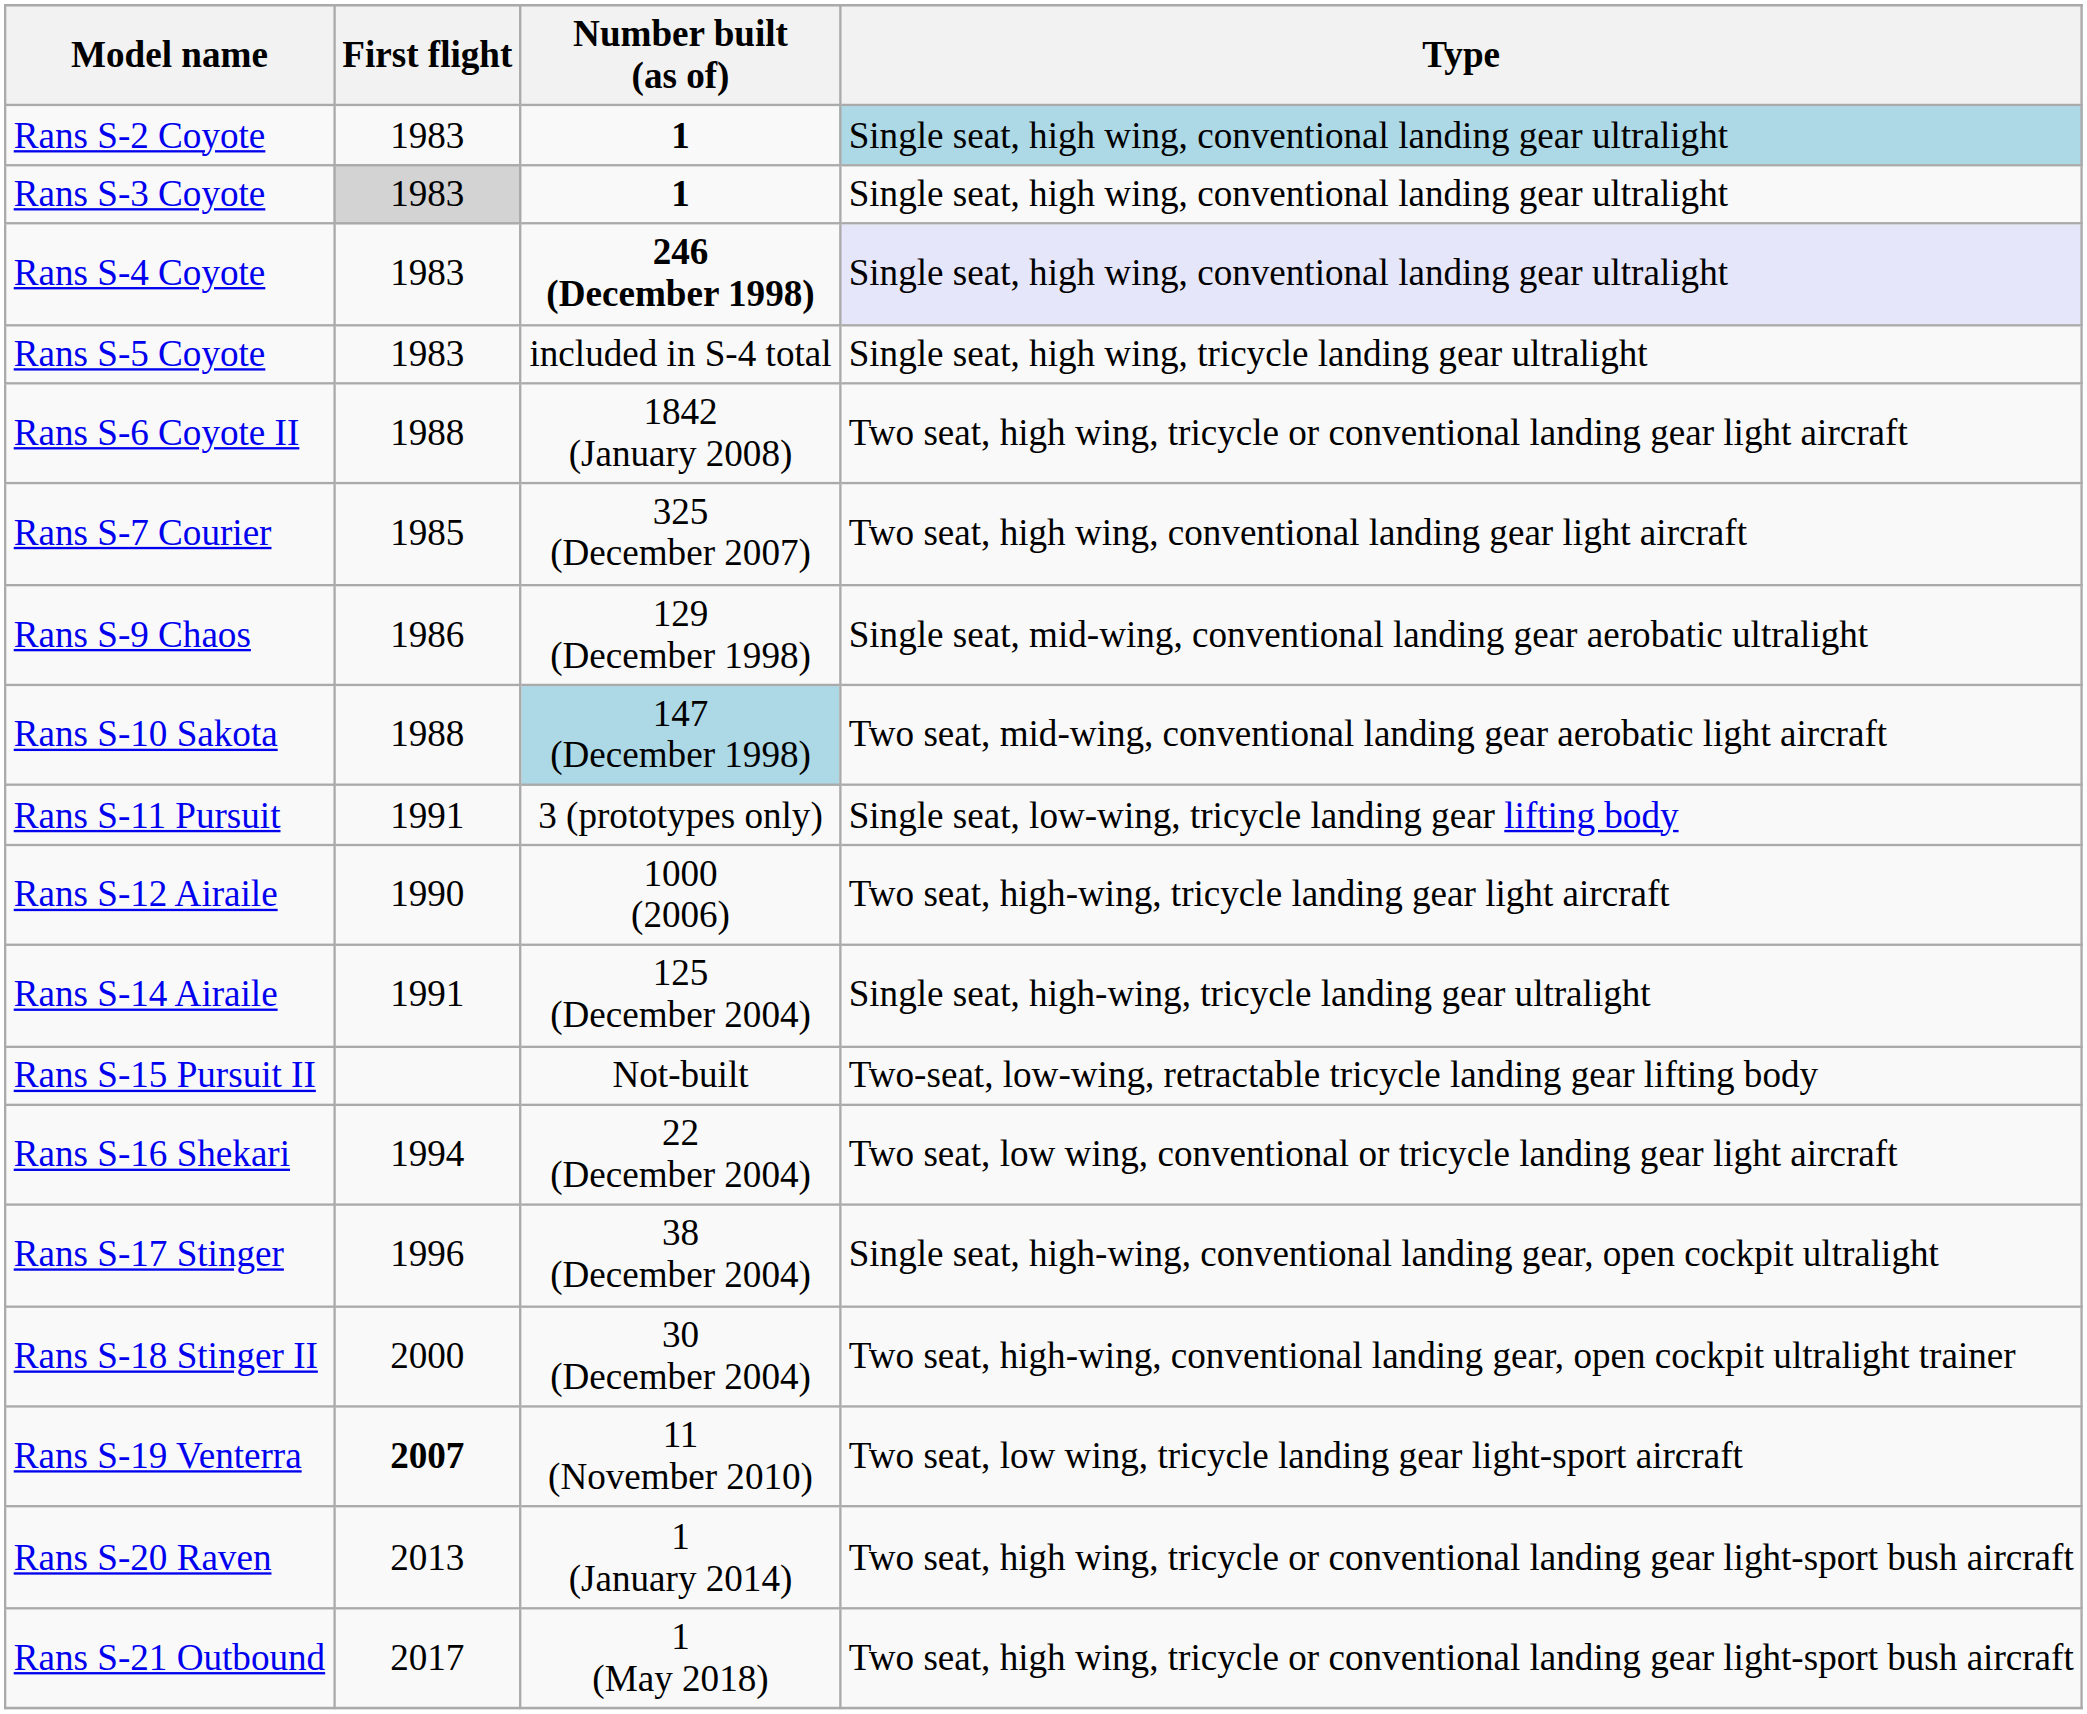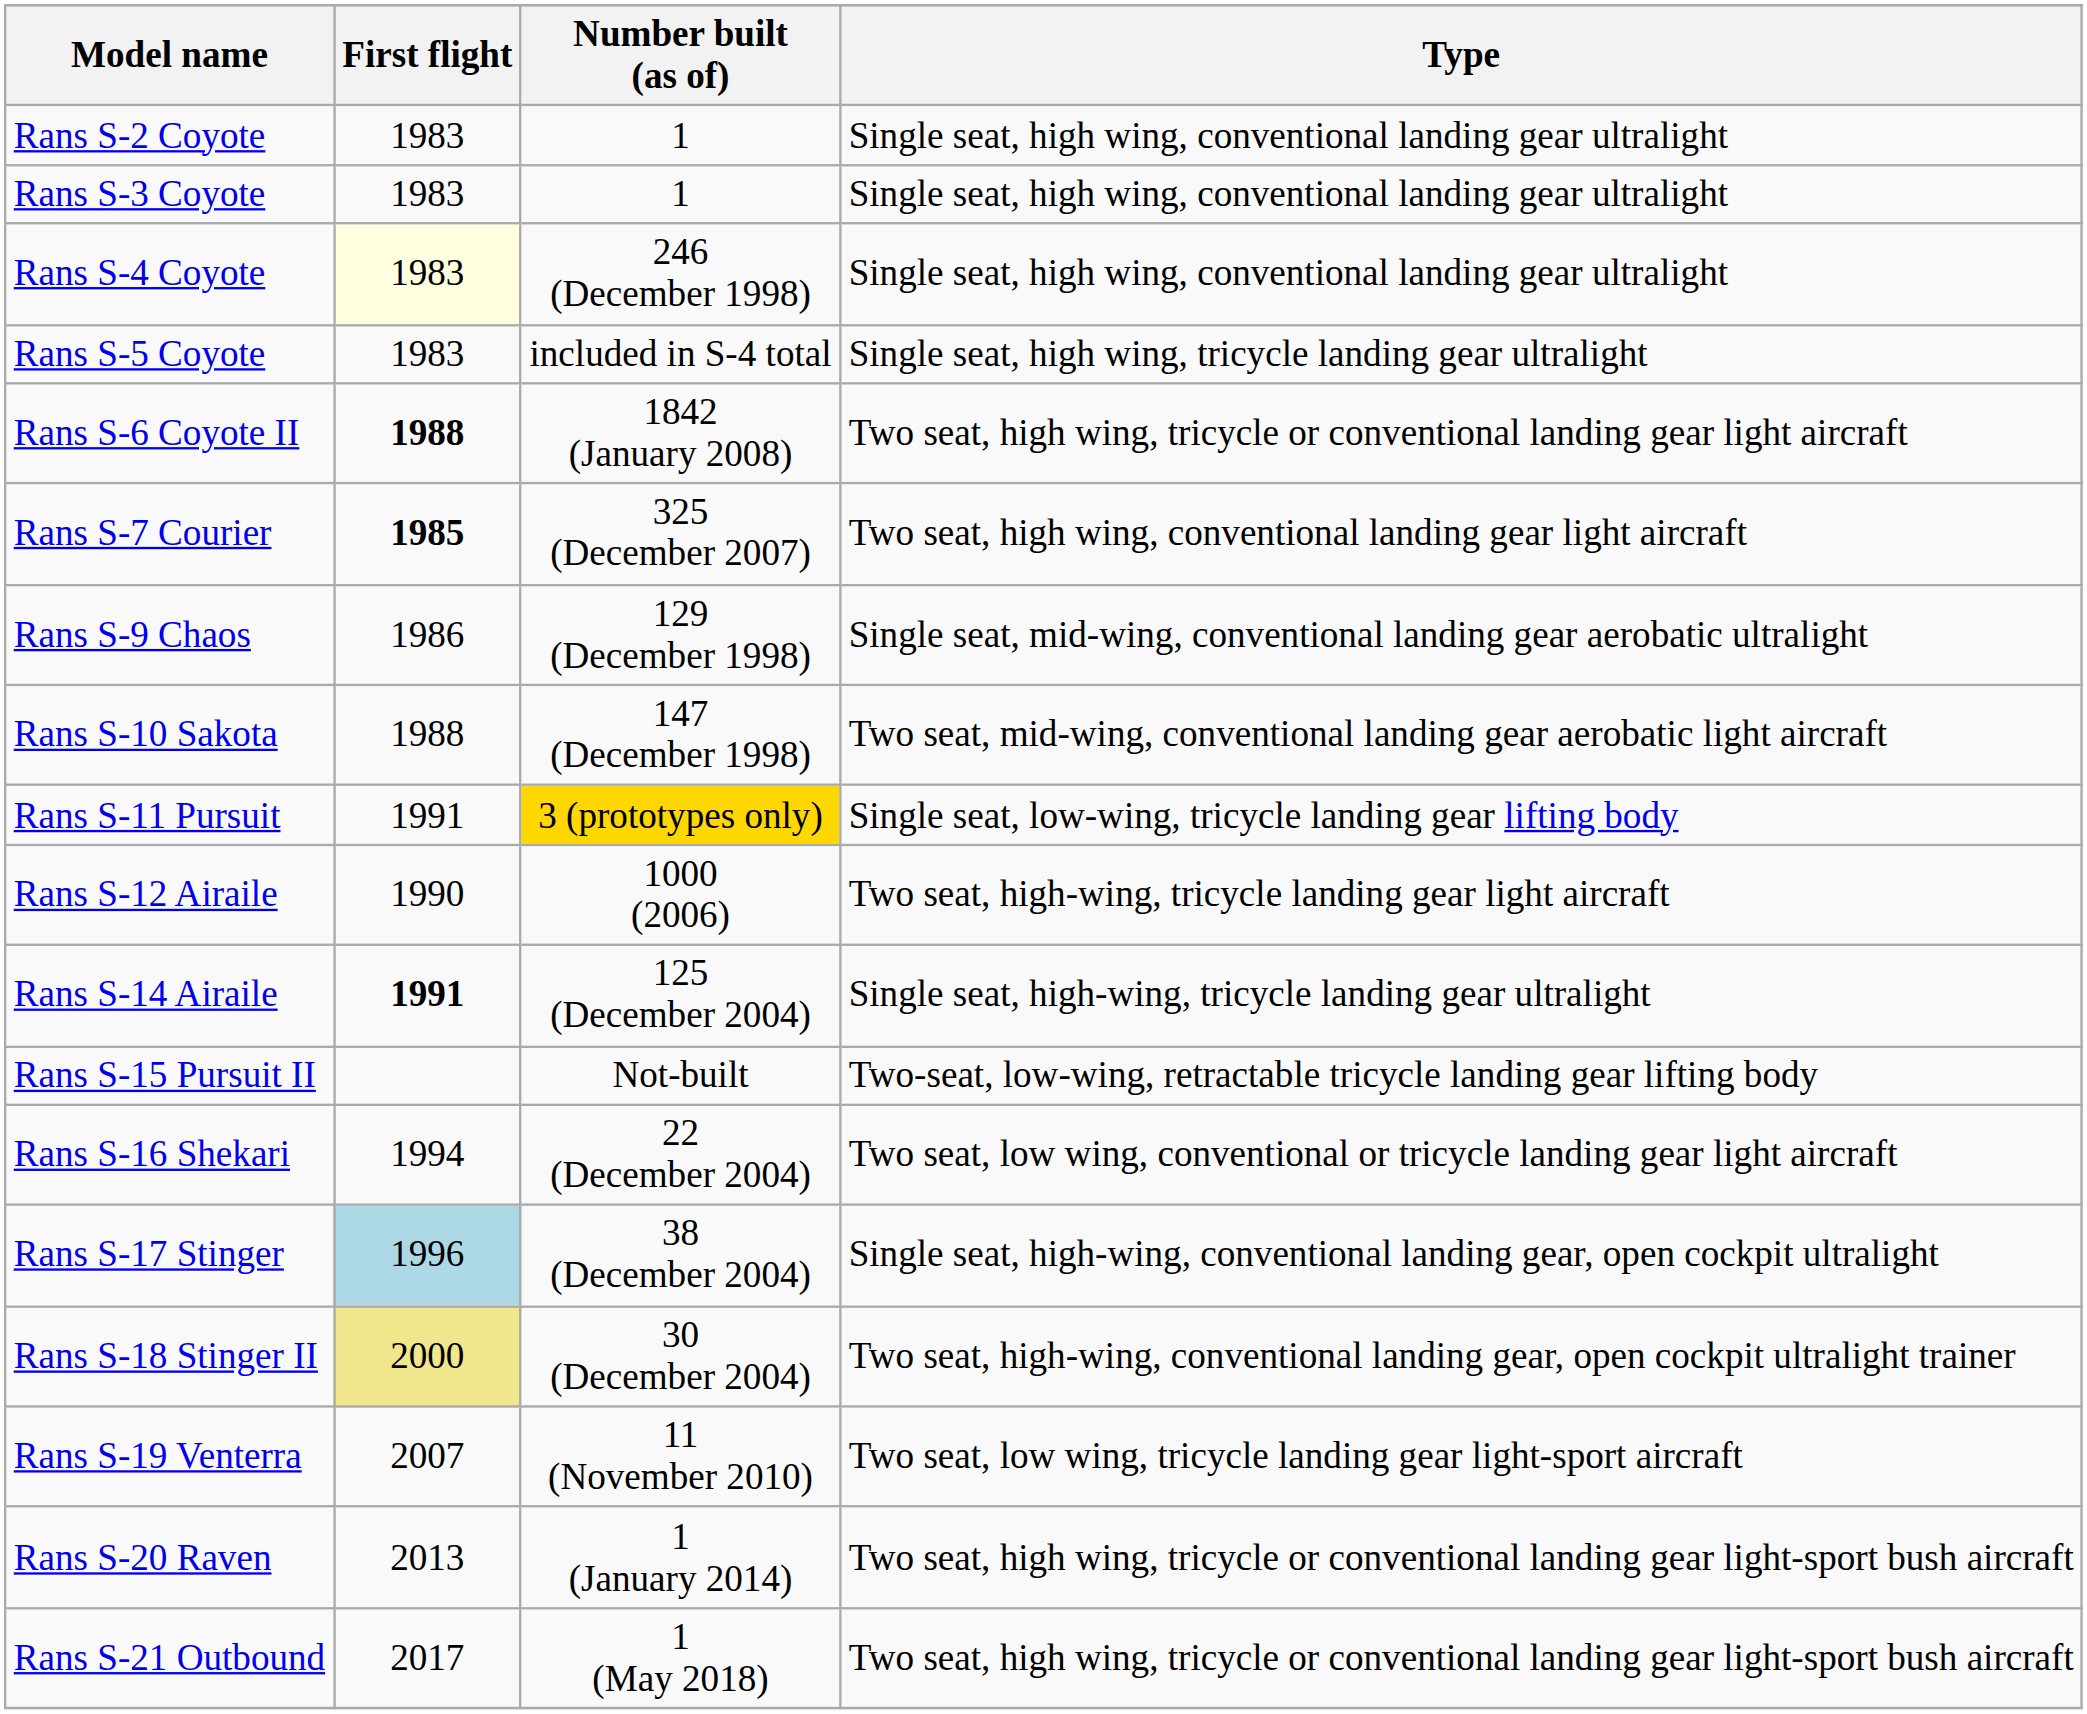(680, 134) bold -> (680, 134) normal
(1288, 134) lightblue background -> (1288, 134) no background
(427, 193) lightgrey background -> (427, 193) no background
(680, 193) bold -> (680, 193) normal
(427, 273) no background -> (427, 273) lightyellow background
(680, 273) bold -> (681, 273) normal
(1288, 273) lavender background -> (1288, 273) no background
(427, 432) normal -> (427, 432) bold
(427, 533) normal -> (427, 533) bold
(681, 734) lightblue background -> (681, 734) no background
(680, 814) no background -> (680, 814) gold background
(427, 994) normal -> (427, 994) bold
(427, 1254) no background -> (427, 1254) lightblue background
(427, 1355) no background -> (427, 1355) khaki background
(427, 1456) bold -> (427, 1456) normal
